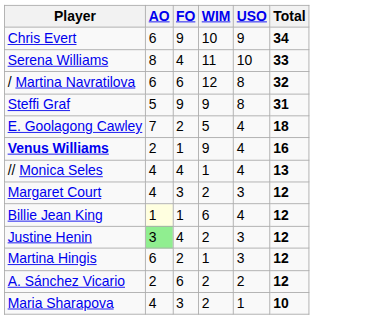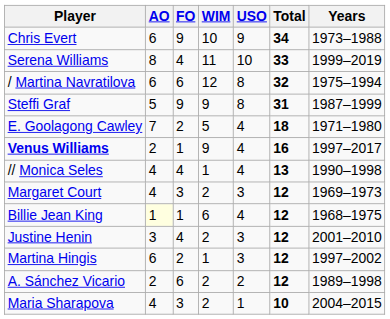+ column: (347, 16)
(153, 237) lightgreen background -> (153, 237) no background
